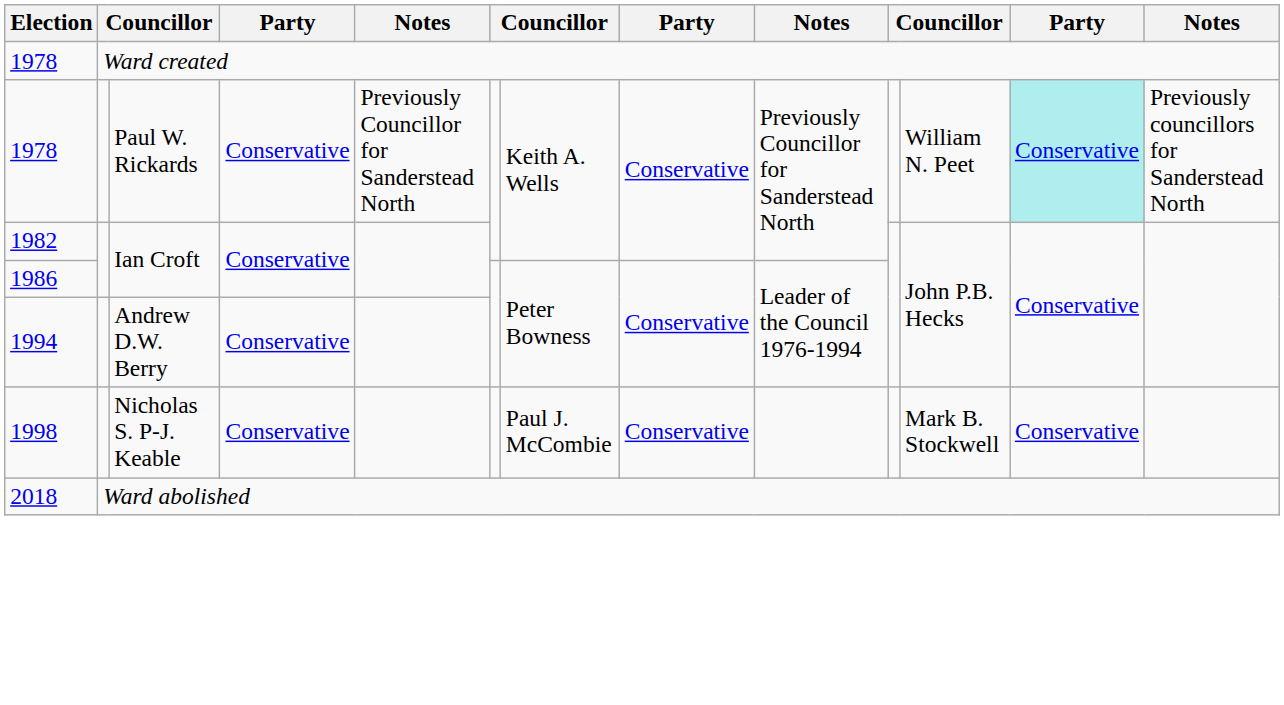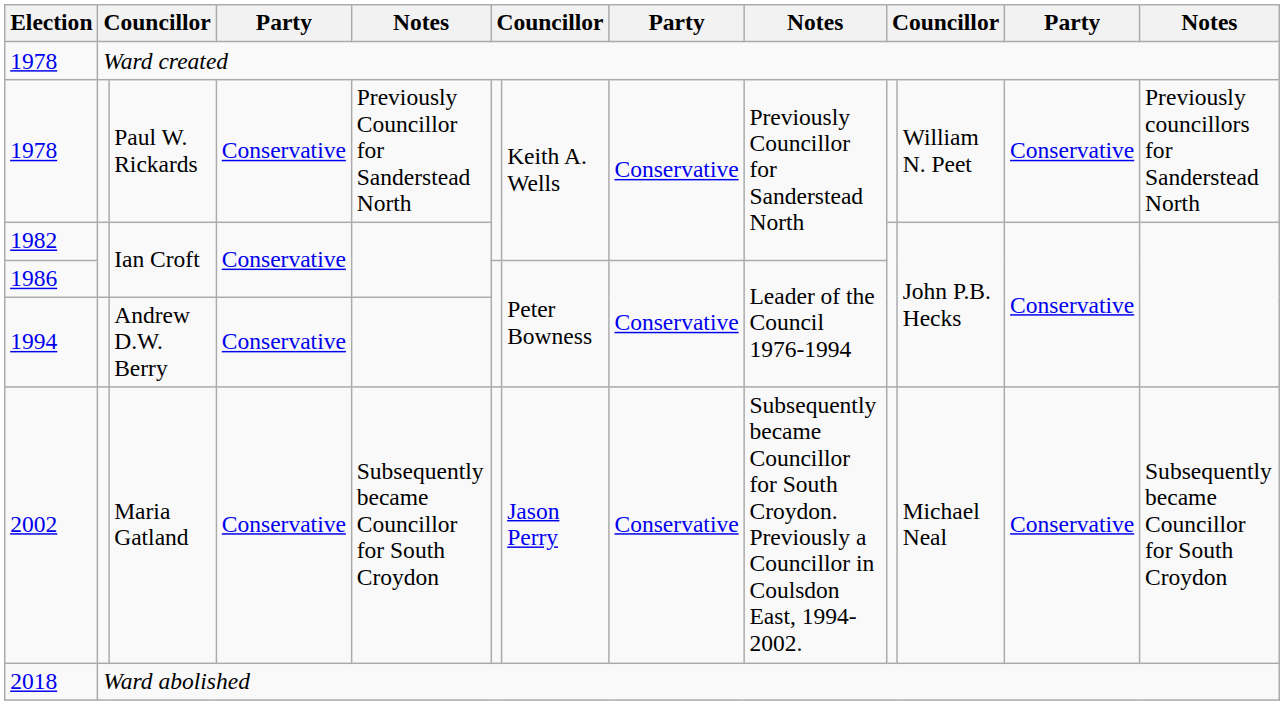(1077, 150) paleturquoise background -> (1072, 150) no background
- row: (34, 432)
+ row: (34, 524)
